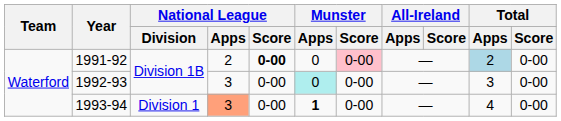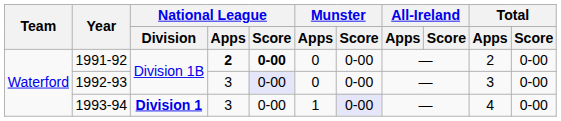(228, 60) normal -> (228, 60) bold
(359, 60) pink background -> (359, 60) no background
(490, 60) lightblue background -> (490, 60) no background
(272, 82) no background -> (272, 82) lavender background
(315, 82) paleturquoise background -> (315, 82) no background
(169, 104) normal -> (169, 104) bold
(228, 104) lightsalmon background -> (228, 104) no background
(315, 104) bold -> (315, 104) normal
(359, 104) no background -> (359, 104) lavender background
